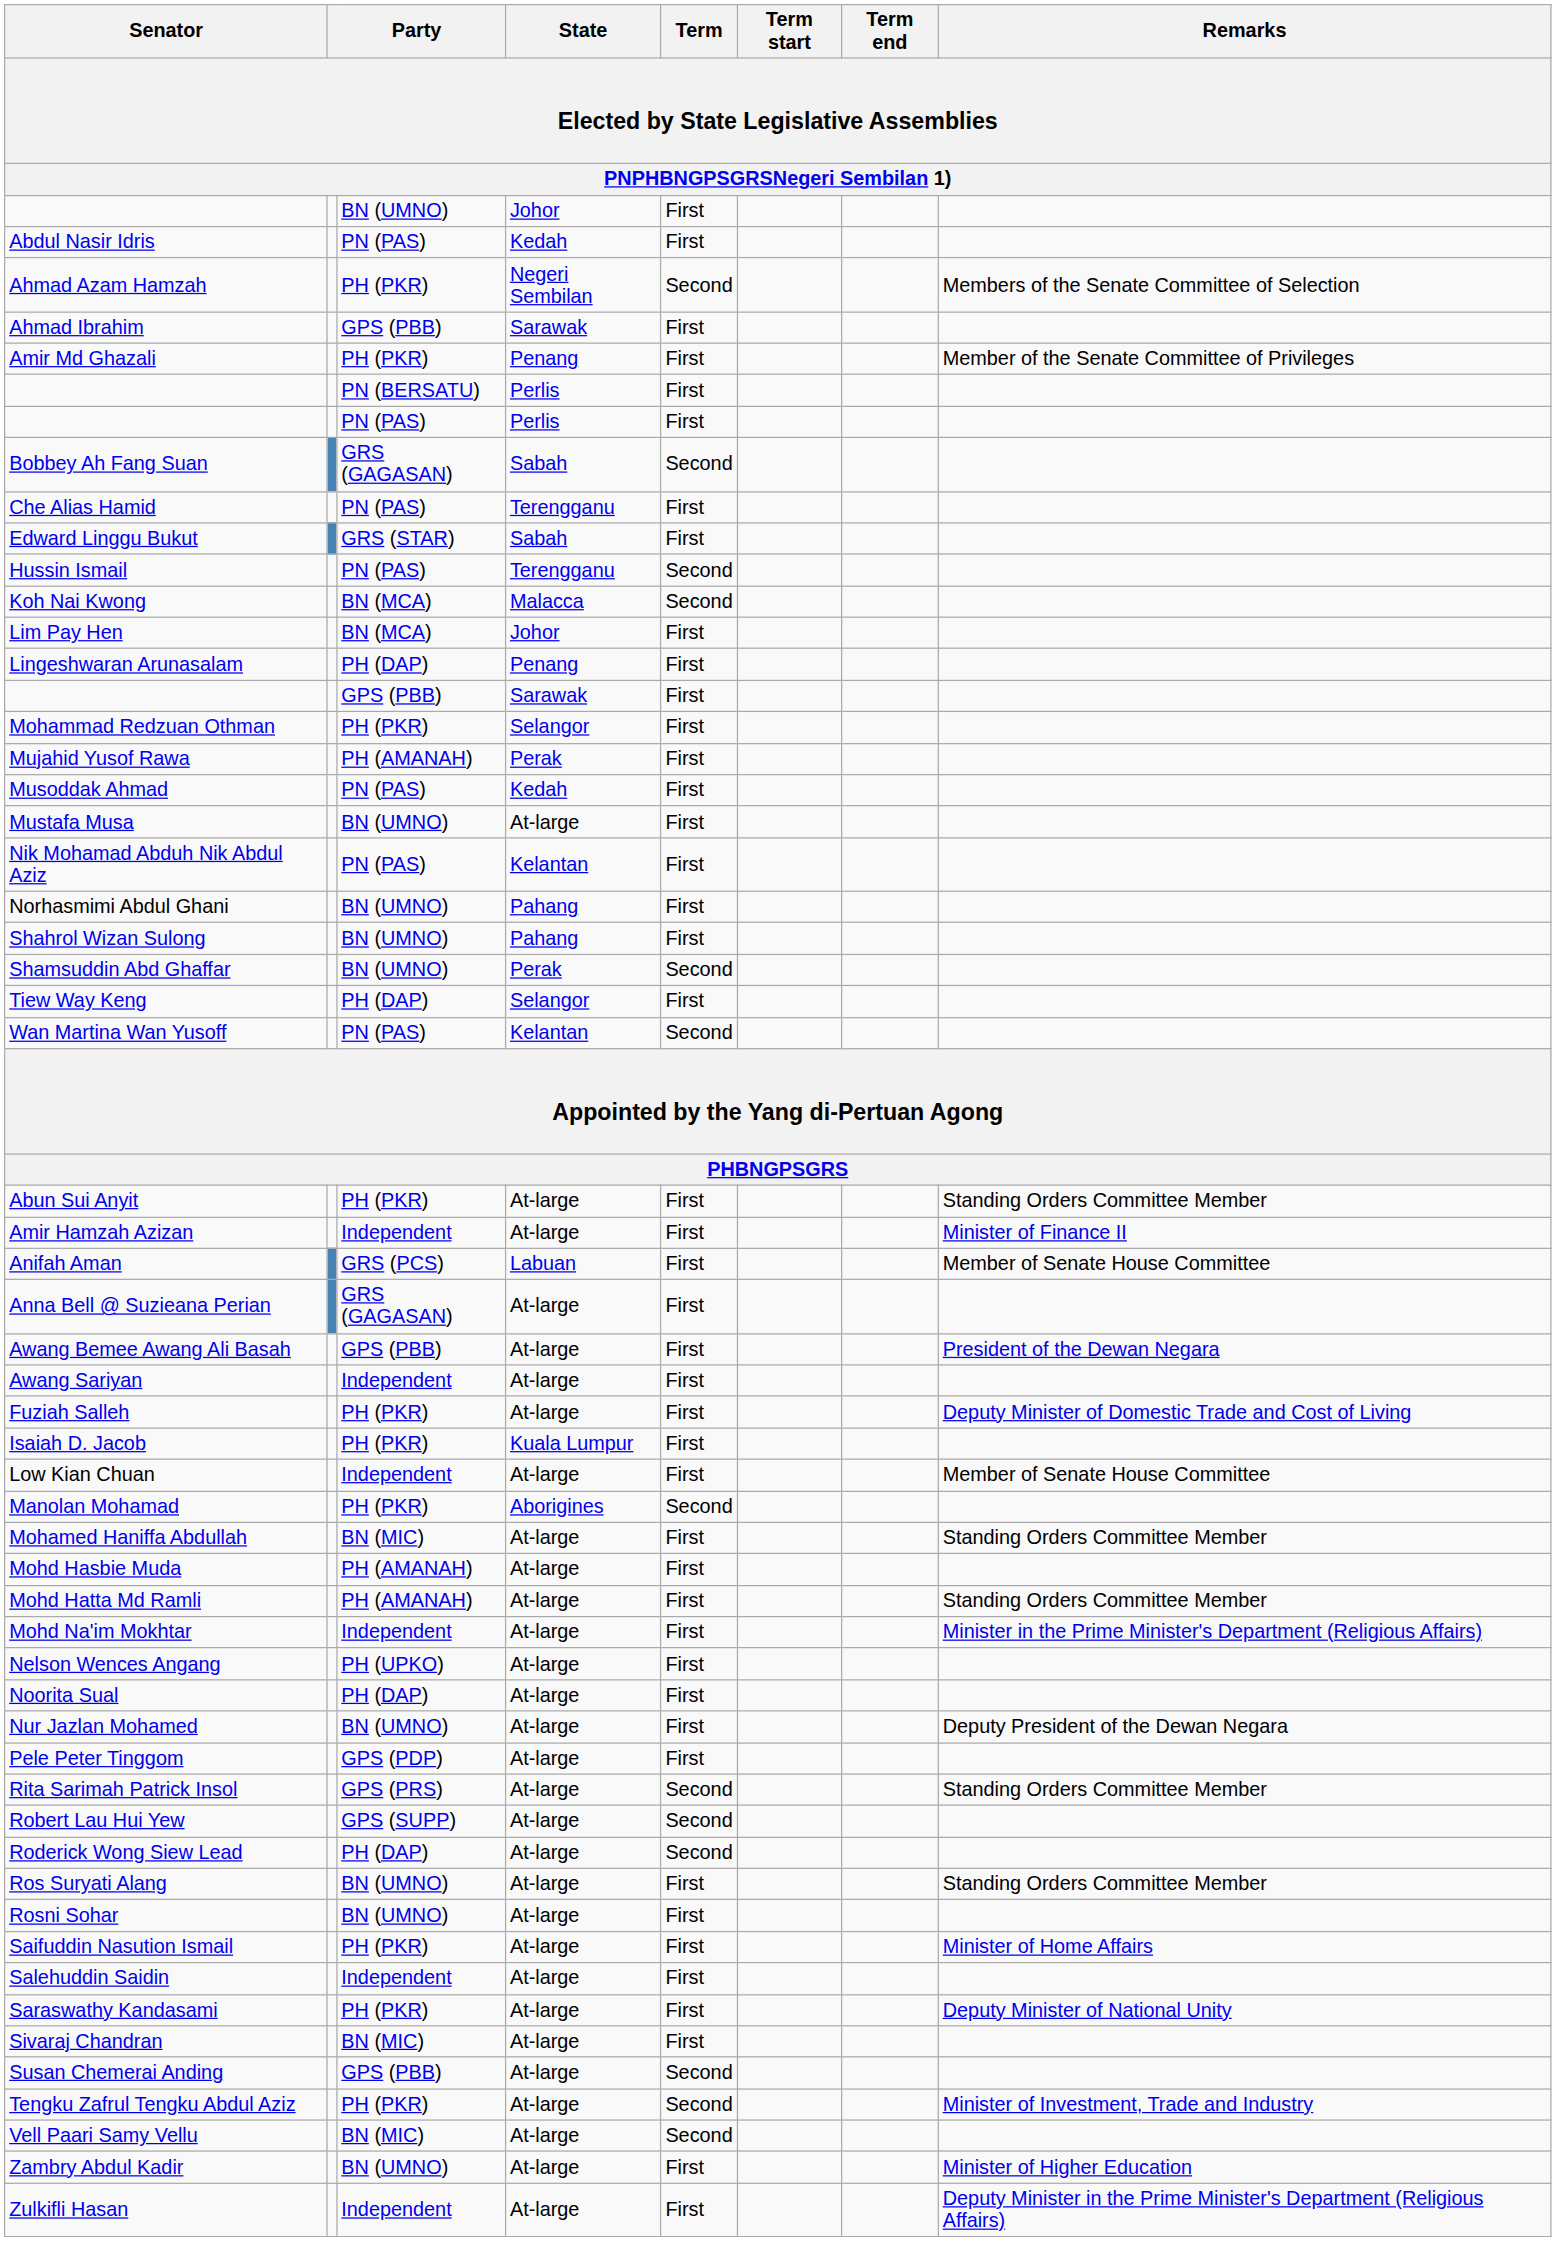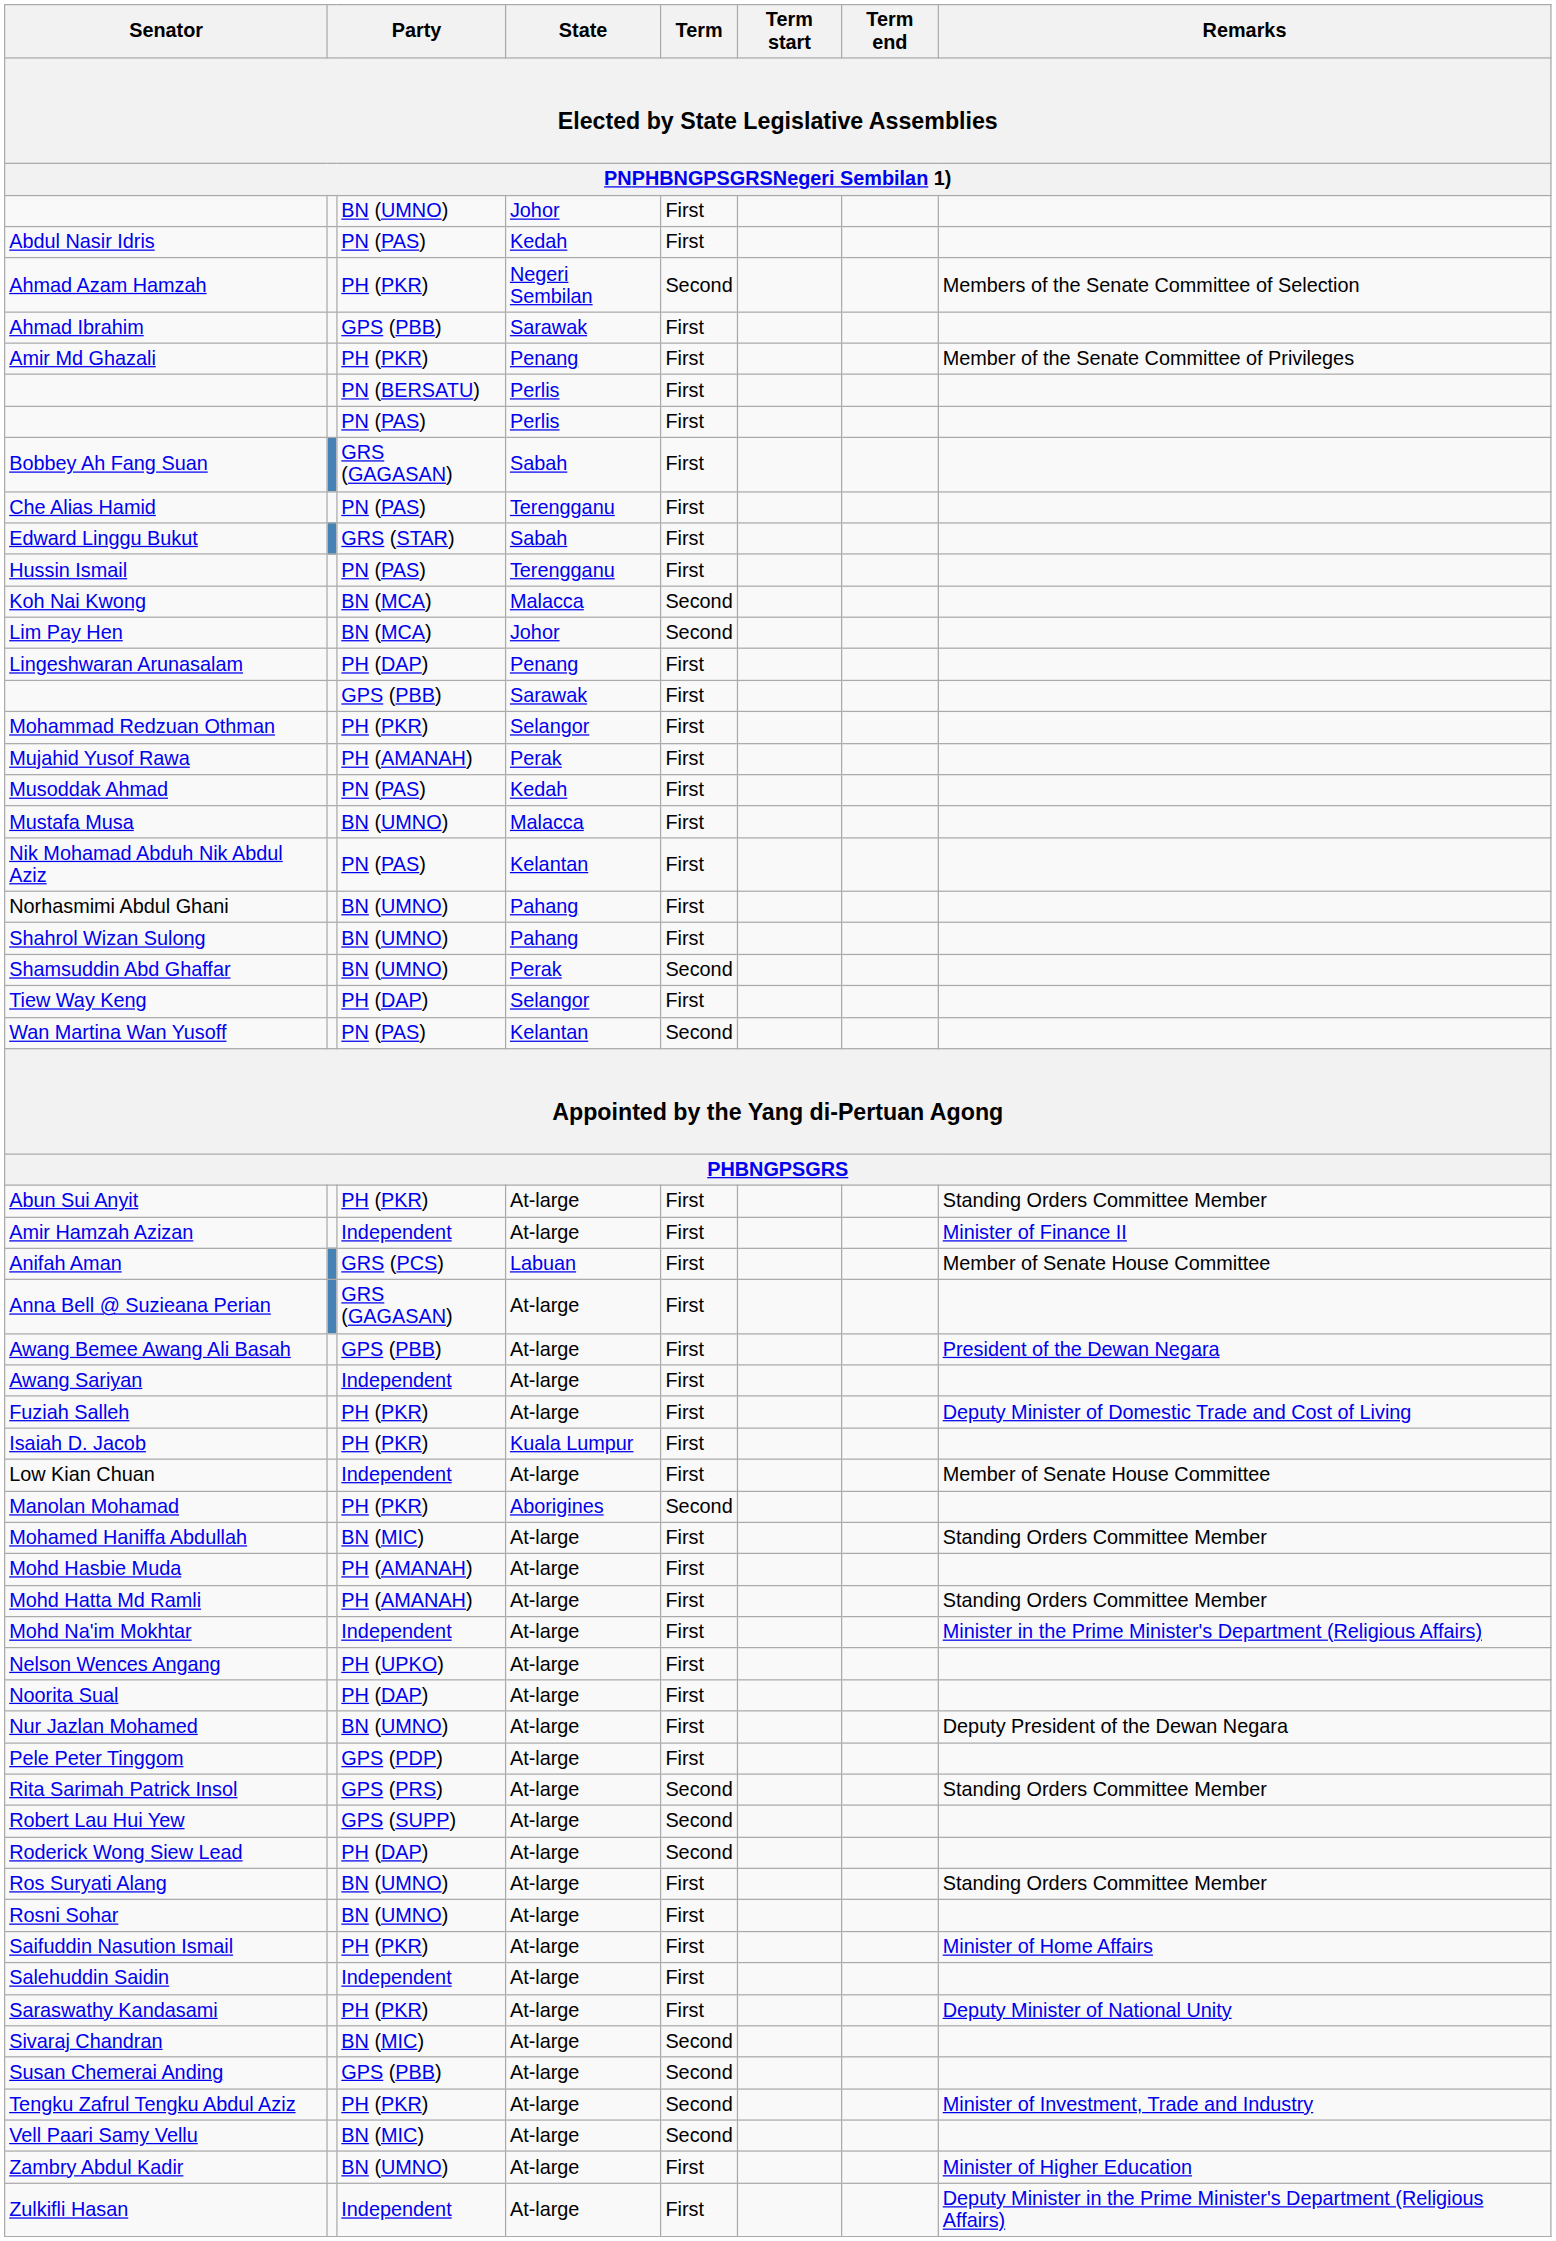(699, 464) Second -> (685, 464) First
(699, 569) Second -> (685, 569) First
(685, 632) First -> (699, 632) Second
(545, 821) At-large -> (547, 821) Malacca
(685, 2041) First -> (699, 2041) Second
